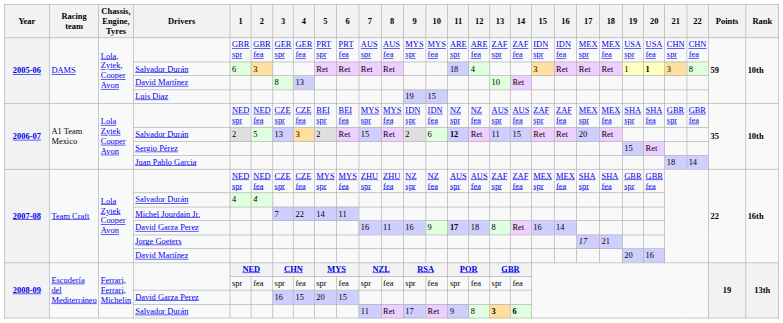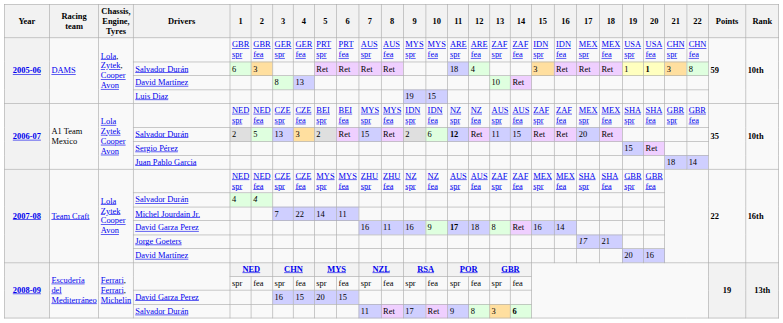(494, 311) bold -> (494, 311) normal
